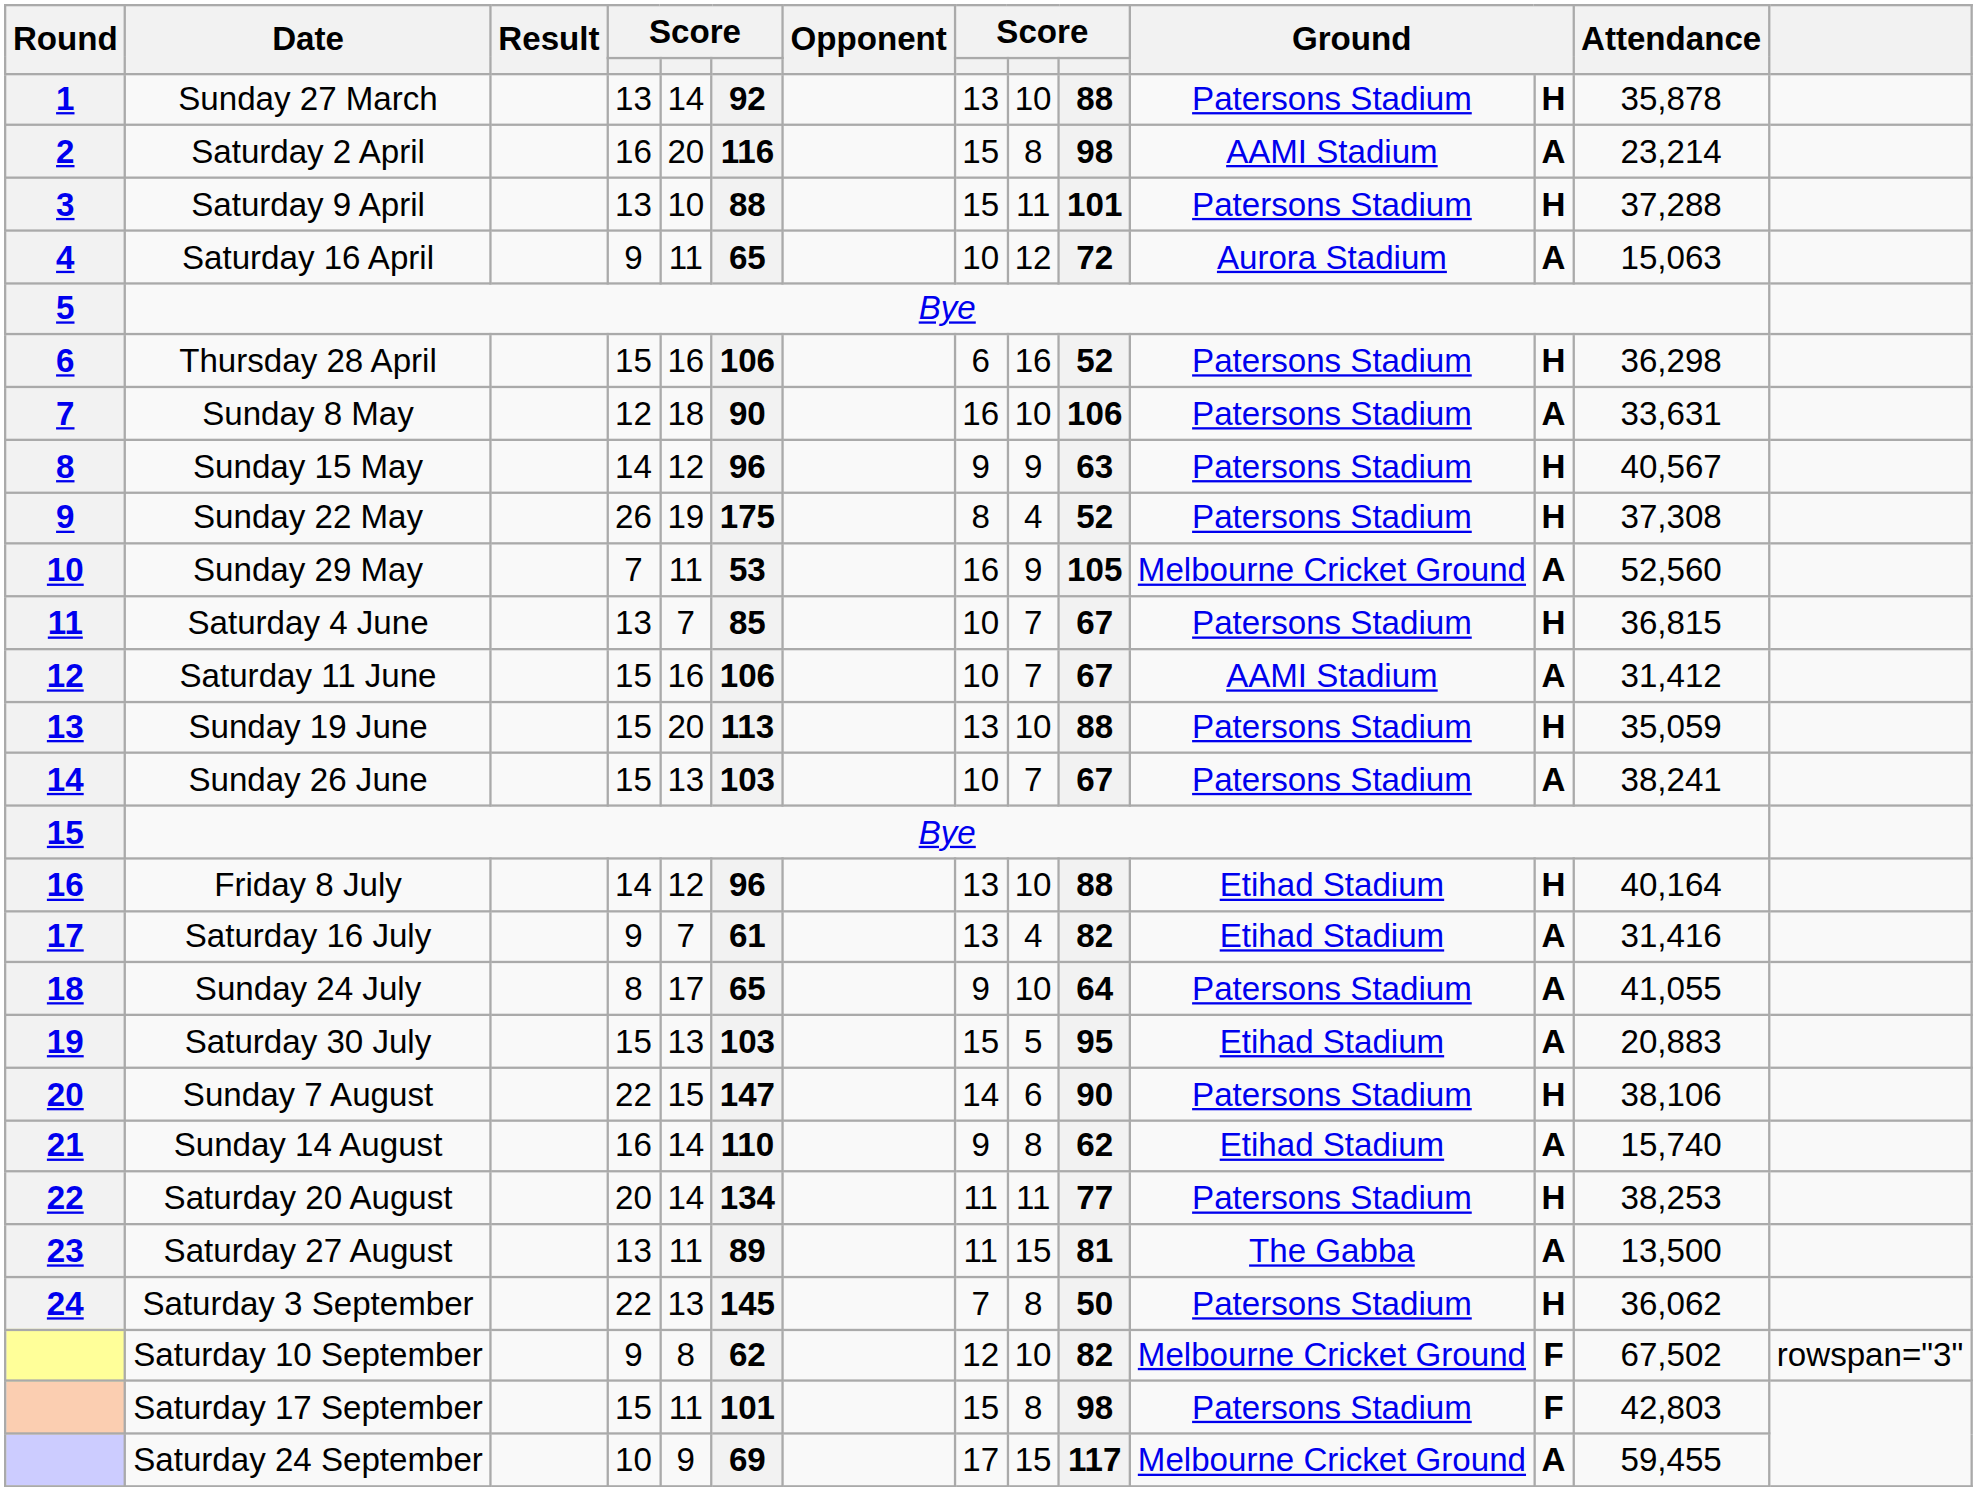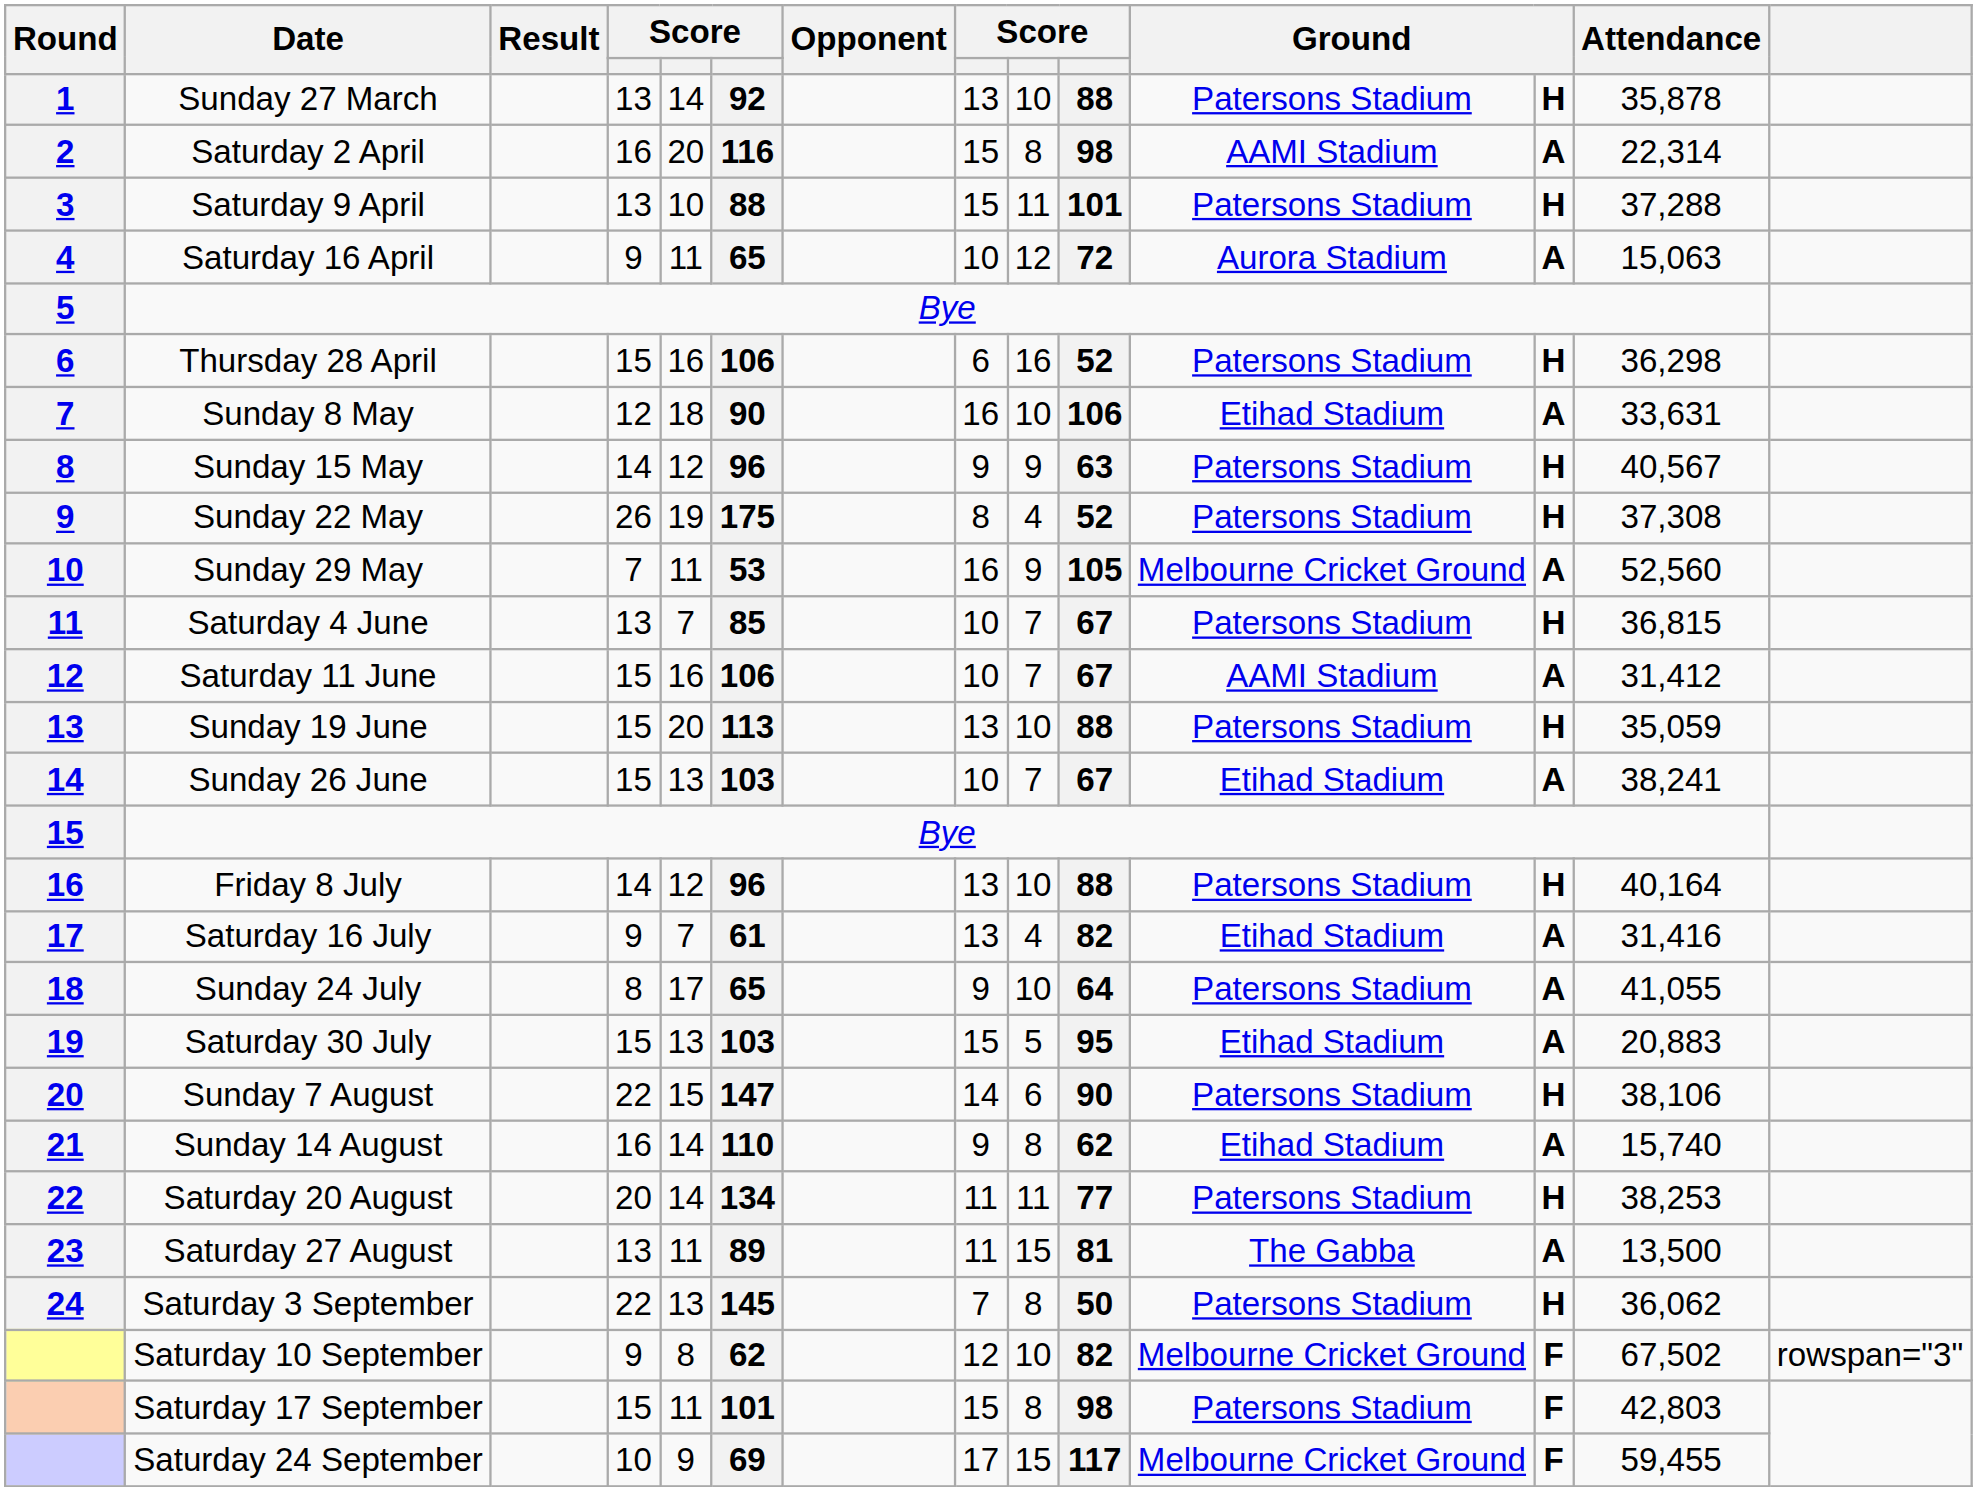(1671, 152) 23,214 -> (1671, 152) 22,314
(1332, 414) Patersons Stadium -> (1332, 414) Etihad Stadium
(1332, 780) Patersons Stadium -> (1332, 780) Etihad Stadium
(1332, 884) Etihad Stadium -> (1332, 884) Patersons Stadium
(1554, 1460) A -> (1553, 1460) F
